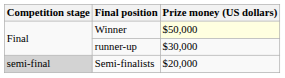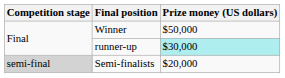(180, 30) lightyellow background -> (180, 30) no background
(180, 47) no background -> (180, 47) paleturquoise background
